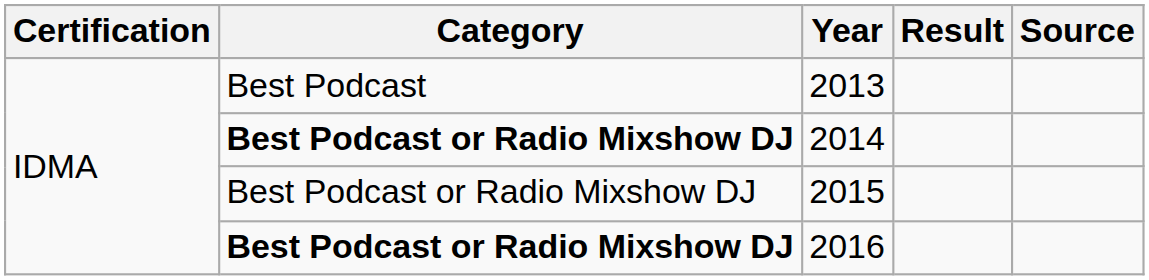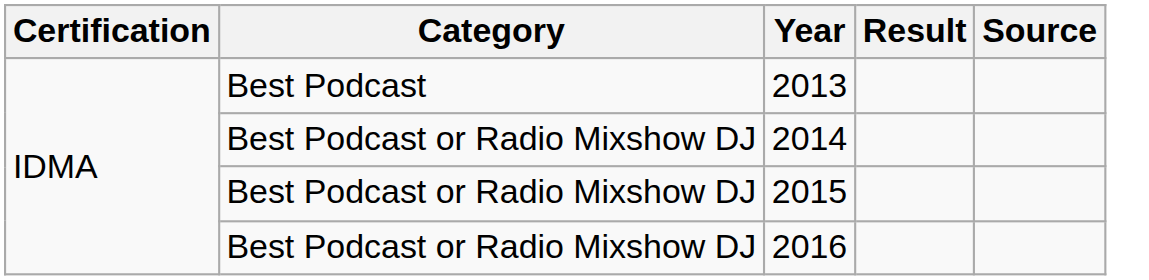(510, 138) bold -> (491, 138) normal
(510, 246) bold -> (491, 246) normal
